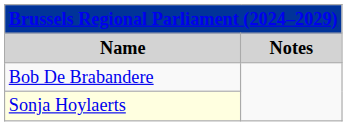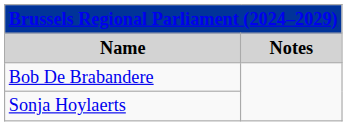(67, 105) lightyellow background -> (67, 105) no background
